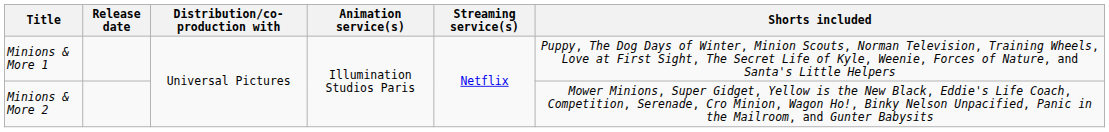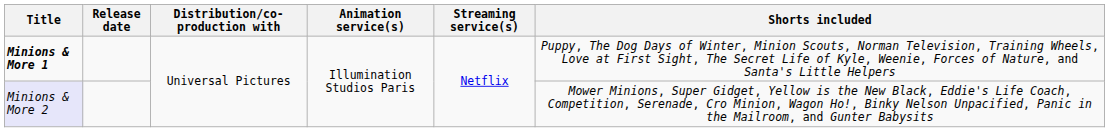(38, 59) normal -> (38, 59) bold
(38, 104) no background -> (38, 104) lavender background
